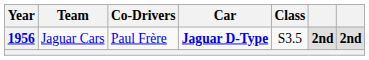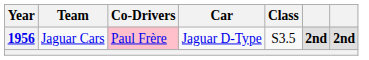(139, 38) no background -> (139, 38) pink background
(225, 38) bold -> (222, 38) normal
